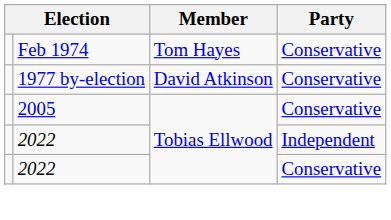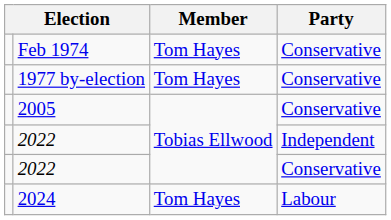(213, 79) David Atkinson -> (197, 79) Tom Hayes
+ row: (37, 199)
